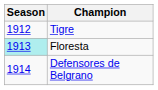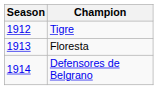(19, 47) paleturquoise background -> (19, 47) no background
